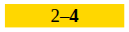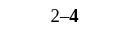(65, 15) gold background -> (65, 15) no background
